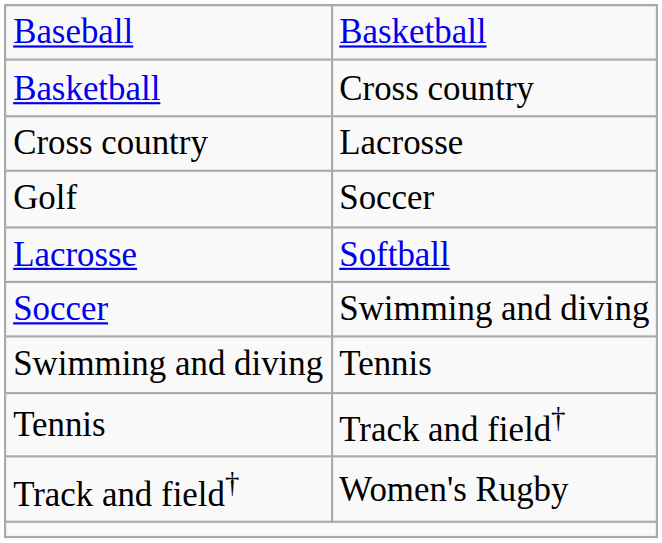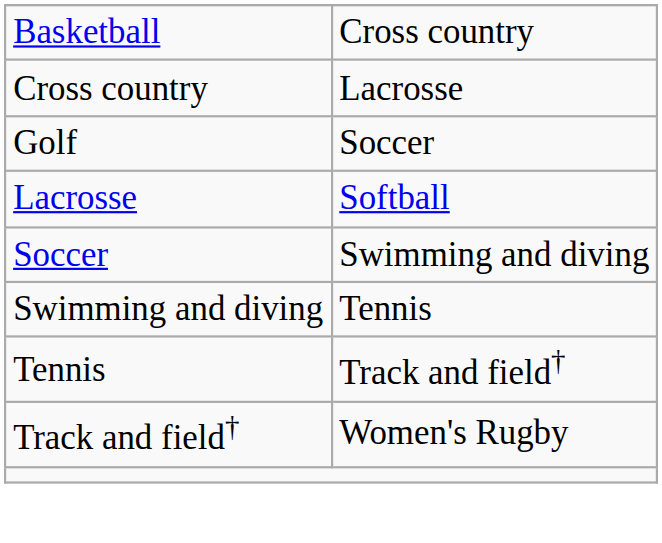- row: (73, 32)
